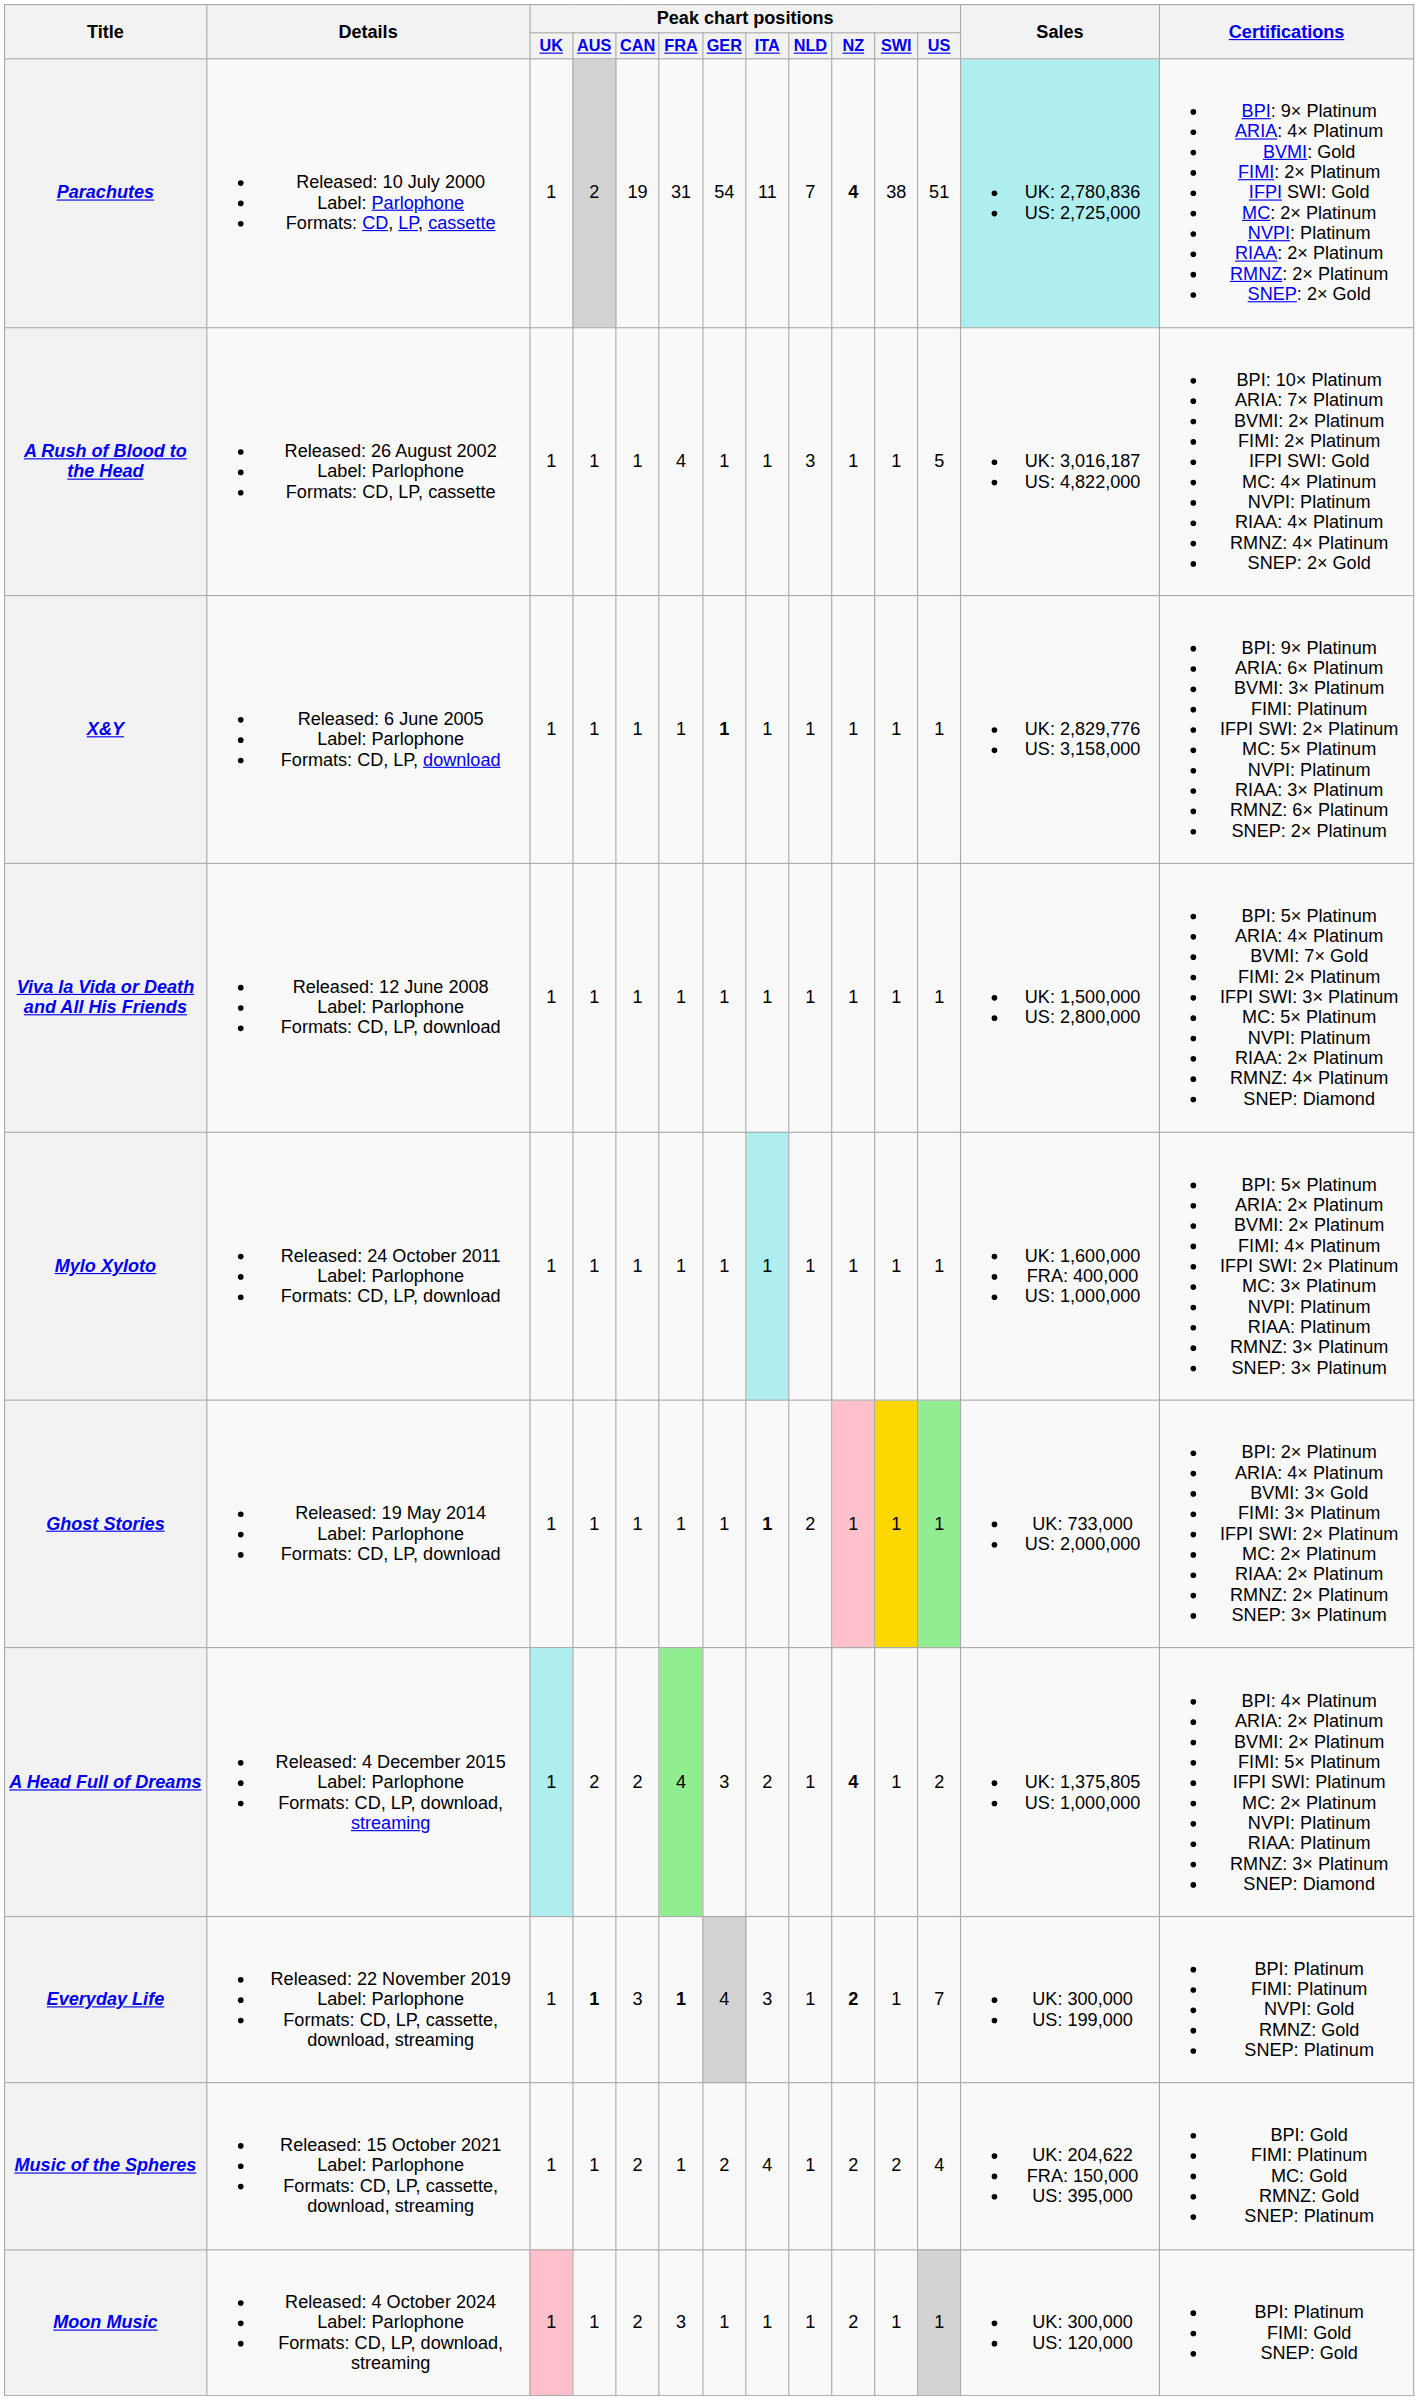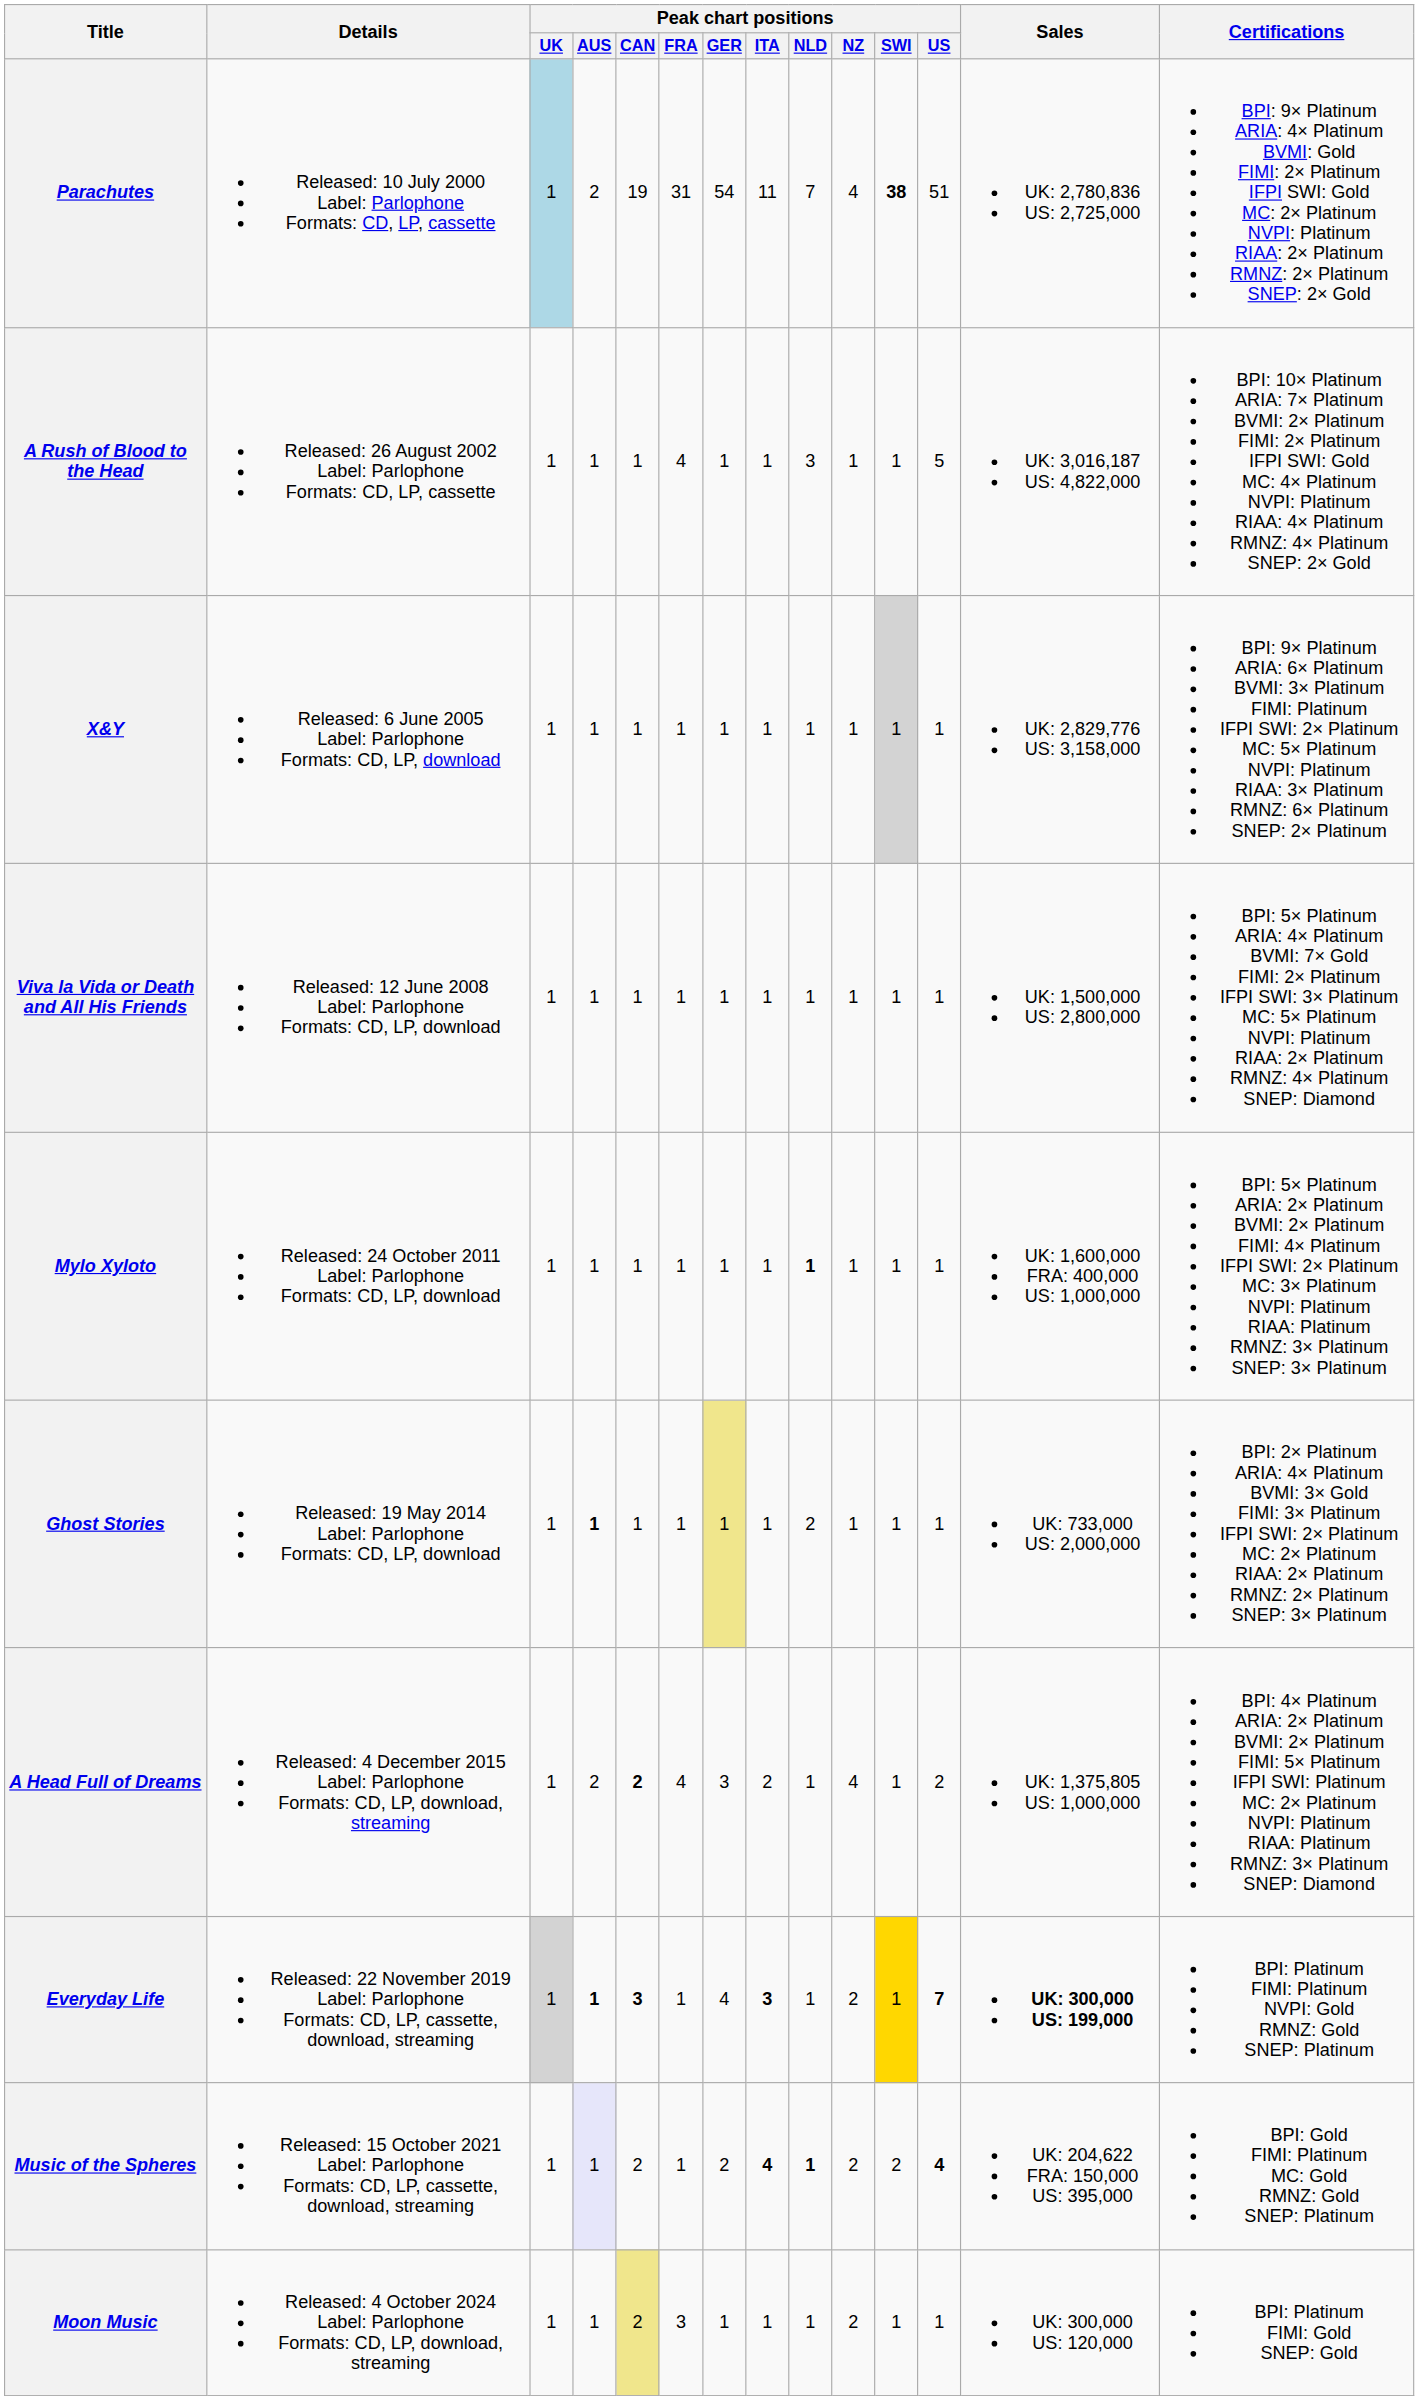(551, 192) no background -> (551, 192) lightblue background
(594, 192) lightgrey background -> (594, 192) no background
(853, 192) bold -> (853, 192) normal
(896, 192) normal -> (896, 192) bold
(1060, 203) paleturquoise background -> (1060, 203) no background
(724, 729) bold -> (724, 729) normal
(896, 729) no background -> (896, 729) lightgrey background
(767, 1265) paleturquoise background -> (767, 1265) no background
(810, 1265) normal -> (810, 1265) bold
(594, 1523) normal -> (594, 1523) bold
(724, 1523) no background -> (724, 1523) khaki background
(767, 1523) bold -> (767, 1523) normal
(853, 1523) pink background -> (853, 1523) no background
(896, 1523) gold background -> (896, 1523) no background
(939, 1523) lightgreen background -> (939, 1523) no background
(551, 1782) paleturquoise background -> (551, 1782) no background
(638, 1782) normal -> (638, 1782) bold
(681, 1782) lightgreen background -> (681, 1782) no background
(853, 1782) bold -> (853, 1782) normal
(551, 1999) no background -> (551, 1999) lightgrey background
(638, 1999) normal -> (638, 1999) bold
(681, 1999) bold -> (681, 1999) normal
(724, 1999) lightgrey background -> (724, 1999) no background
(767, 1999) normal -> (767, 1999) bold
(853, 1999) bold -> (853, 1999) normal
(896, 1999) no background -> (896, 1999) gold background
(939, 1999) normal -> (939, 1999) bold
(1060, 2010) normal -> (1060, 2010) bold
(594, 2165) no background -> (594, 2165) lavender background
(767, 2165) normal -> (767, 2165) bold
(810, 2165) normal -> (810, 2165) bold
(939, 2165) normal -> (939, 2165) bold
(551, 2322) pink background -> (551, 2322) no background
(638, 2322) no background -> (638, 2322) khaki background
(939, 2322) lightgrey background -> (939, 2322) no background
